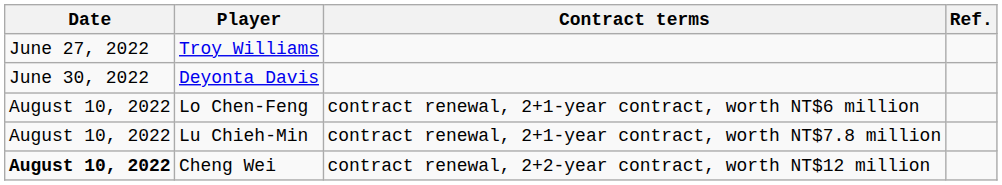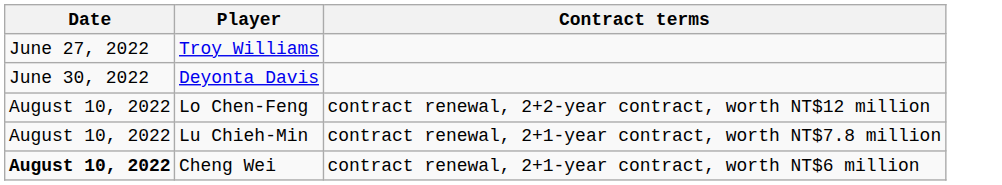- column: (971, 19)
(624, 107) contract renewal, 2+1-year contract, worth NT$6 million -> (629, 107) contract renewal, 2+2-year contract, worth NT$12 million
(629, 166) contract renewal, 2+2-year contract, worth NT$12 million -> (624, 166) contract renewal, 2+1-year contract, worth NT$6 million
